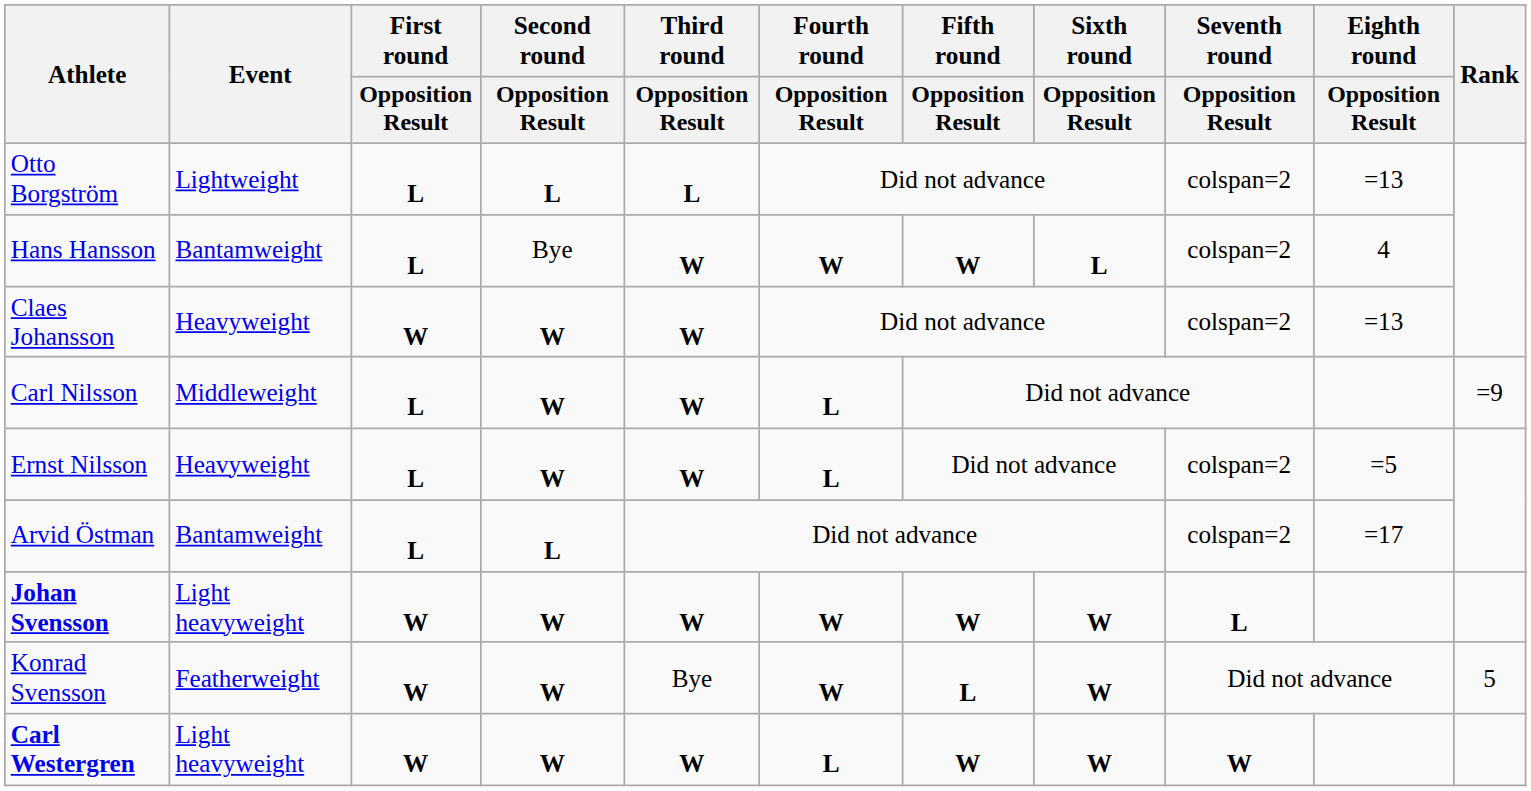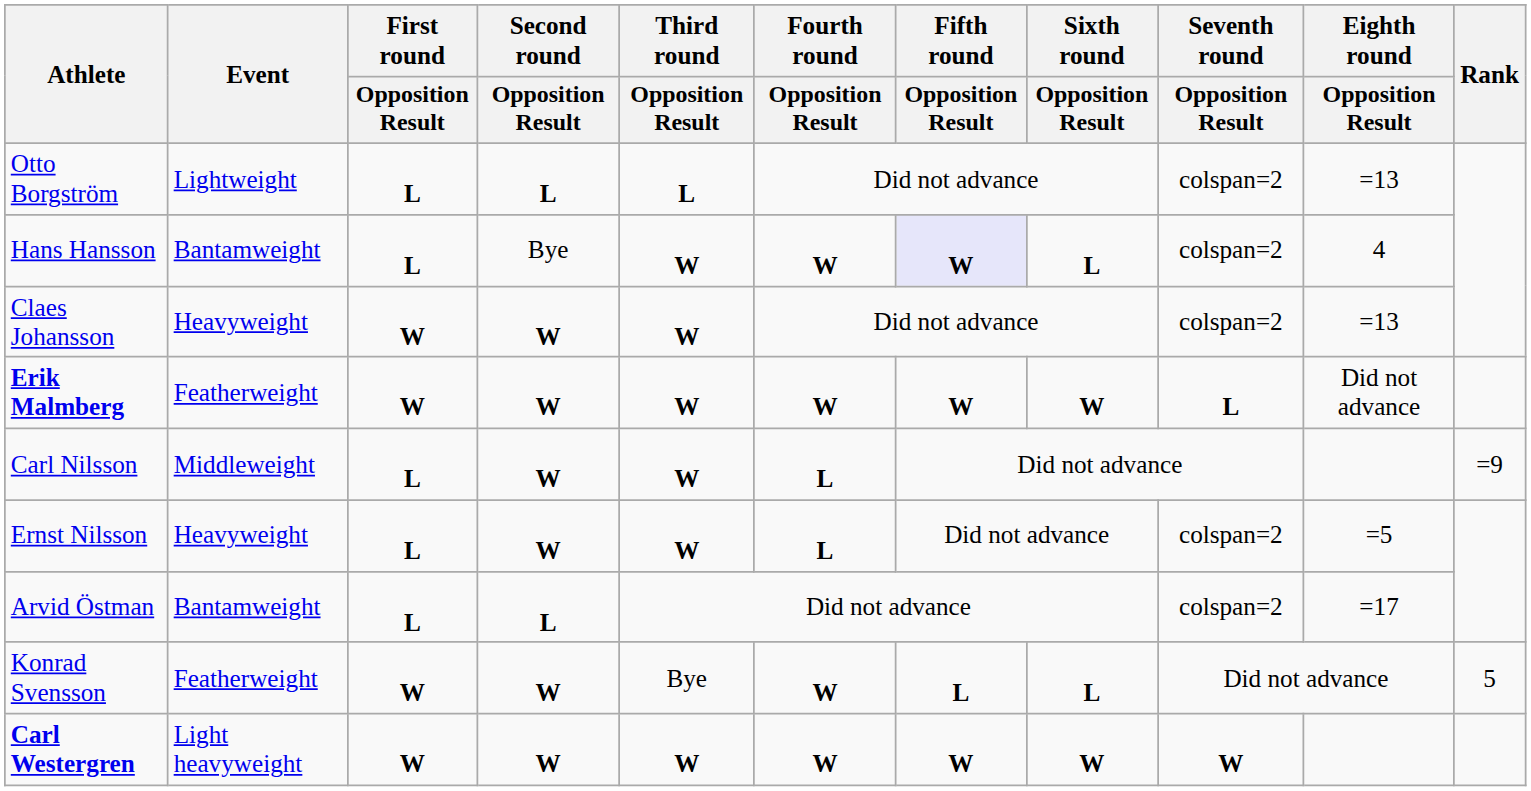(968, 265) no background -> (961, 265) lavender background
+ row: (67, 393)
- row: (60, 607)
(1099, 693) W -> (1092, 693) L
(831, 764) L -> (825, 764) W
